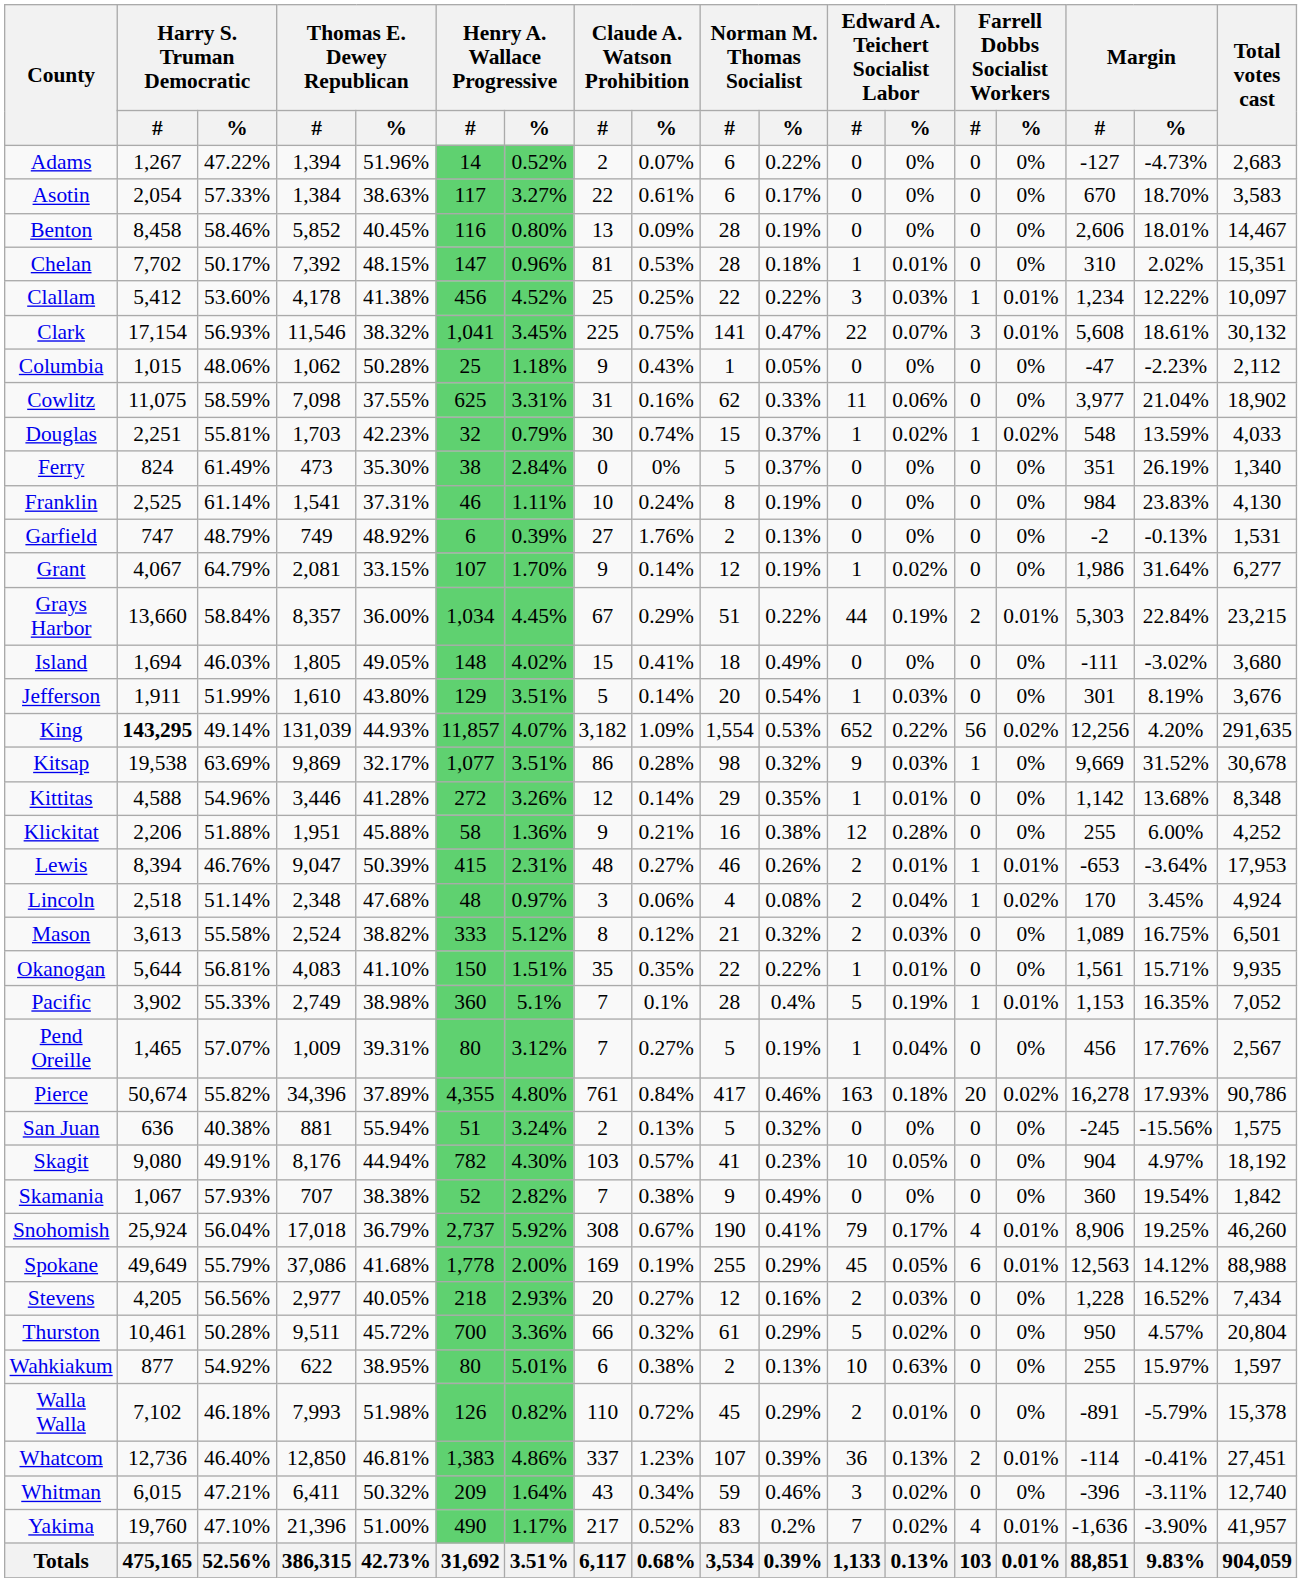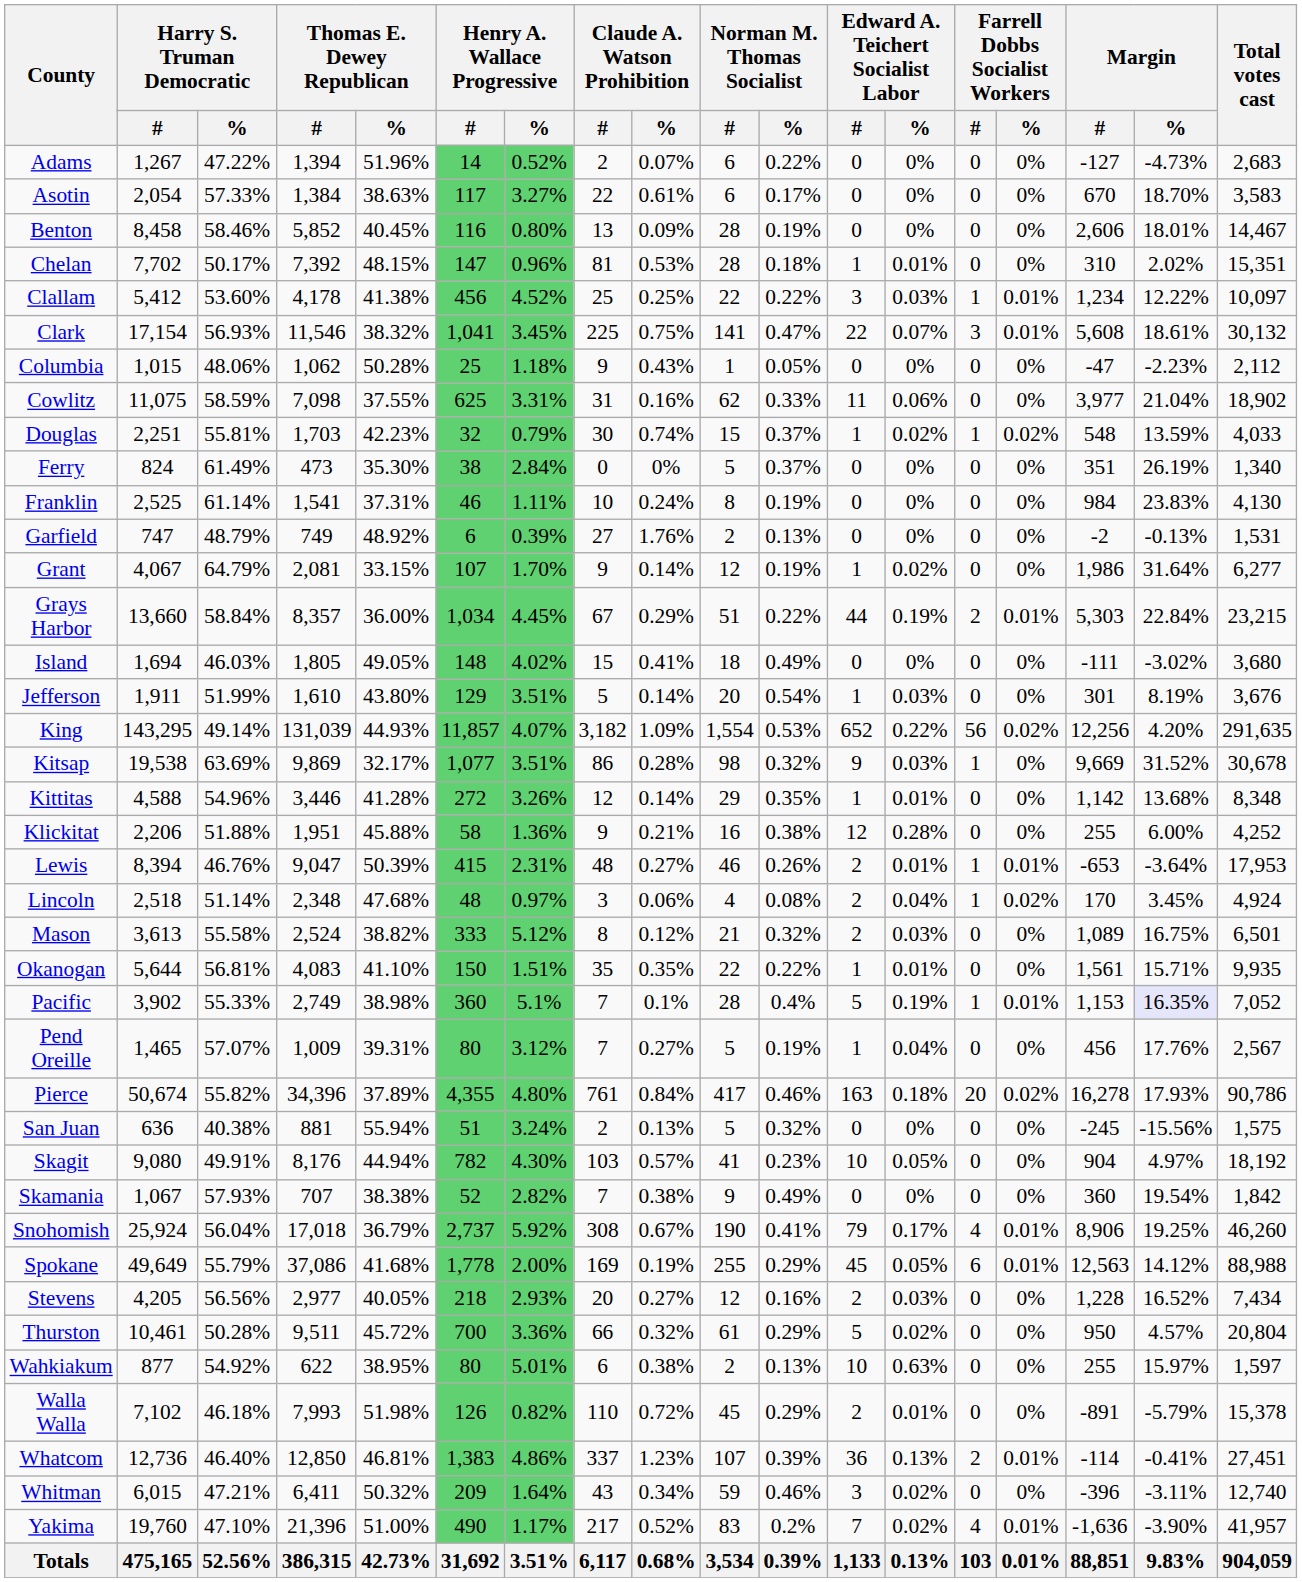(157, 730) bold -> (157, 730) normal
(1176, 1002) no background -> (1176, 1002) lavender background
